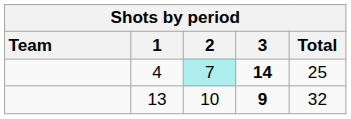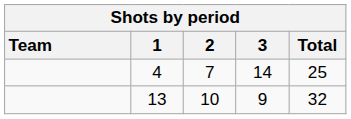(210, 72) paleturquoise background -> (210, 72) no background
(263, 72) bold -> (263, 72) normal
(263, 99) bold -> (263, 99) normal
